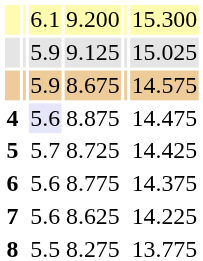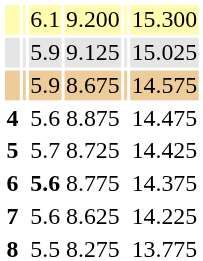(45, 117) lavender background -> (45, 117) no background
(45, 183) normal -> (45, 183) bold
